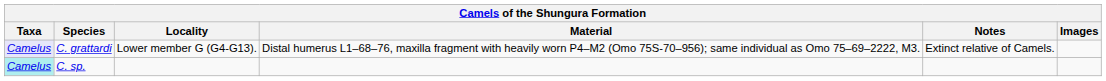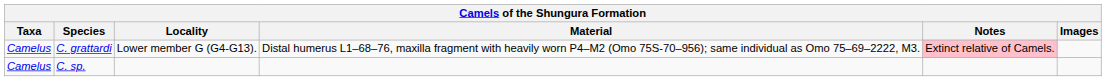(29, 48) lavender background -> (29, 48) no background
(990, 48) no background -> (990, 48) pink background
(29, 66) paleturquoise background -> (29, 66) no background
